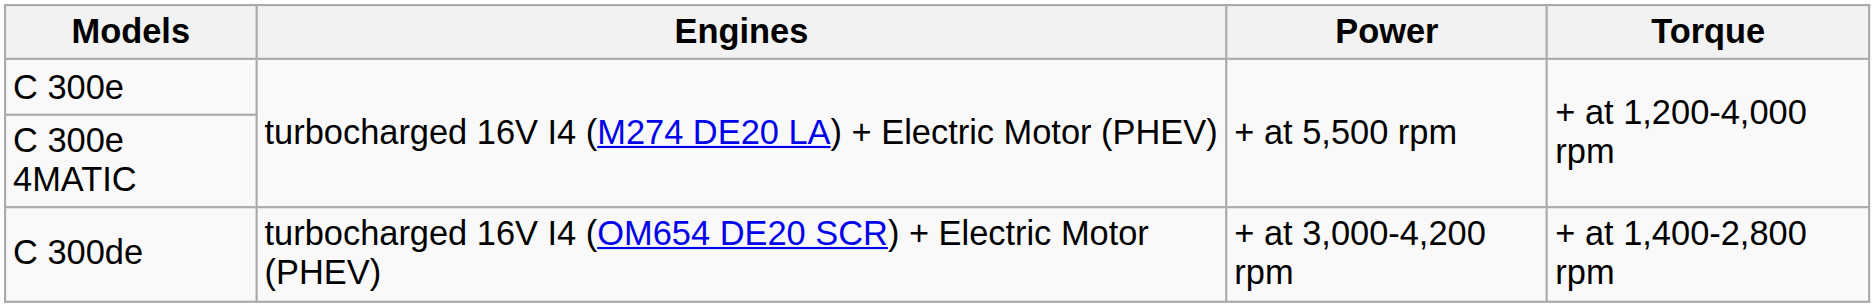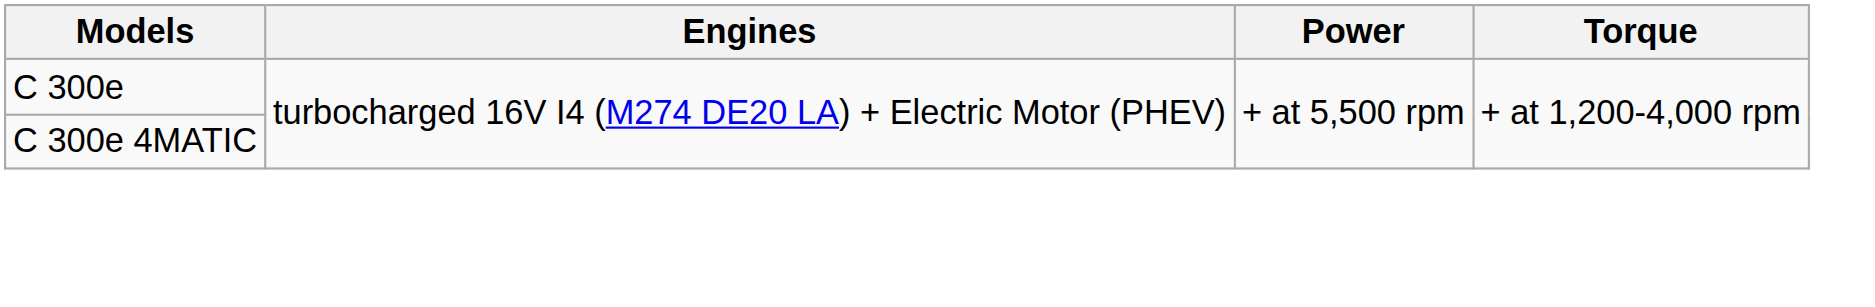- row: (78, 253)
